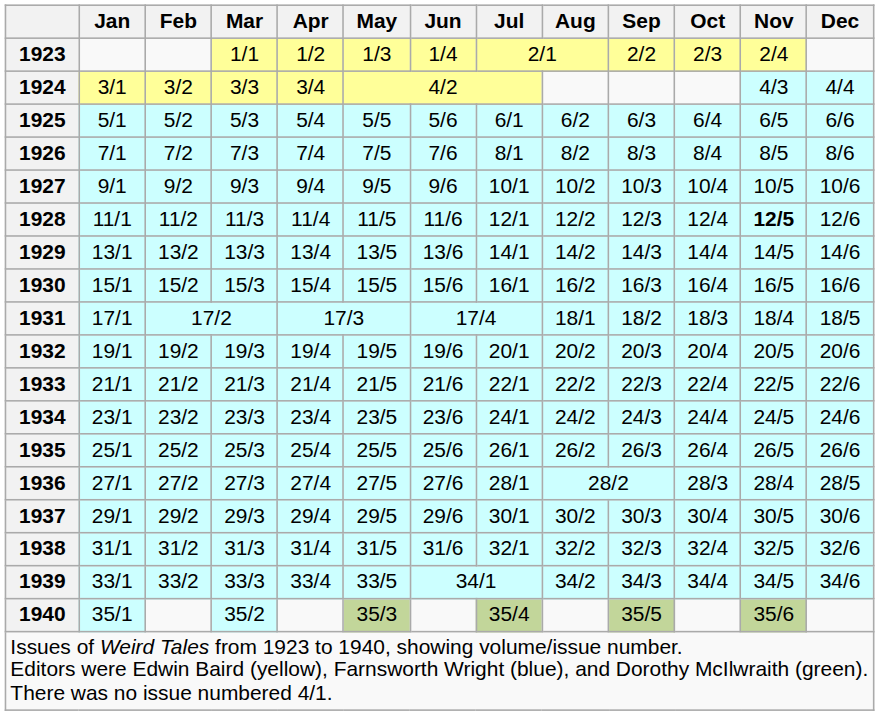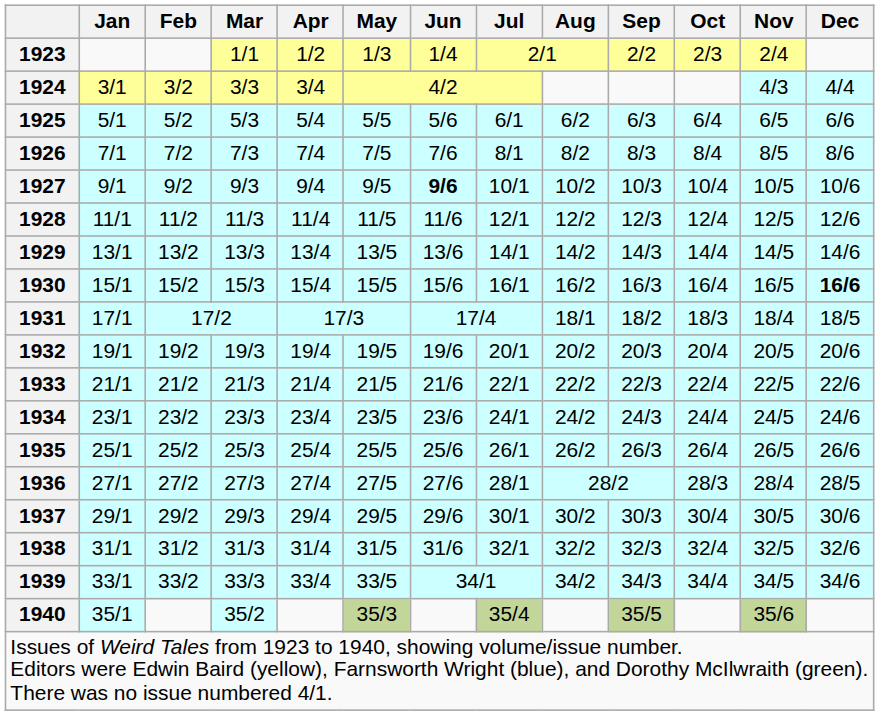(443, 186) normal -> (443, 186) bold
(774, 219) bold -> (774, 219) normal
(840, 284) normal -> (840, 284) bold
